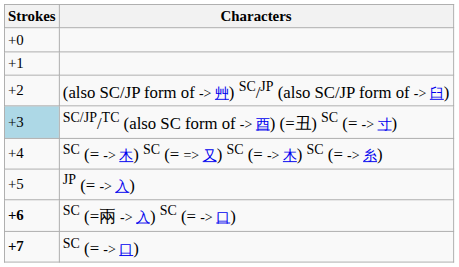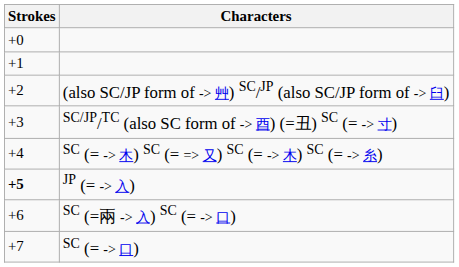(16, 122) lightblue background -> (16, 122) no background
(16, 184) normal -> (16, 184) bold
(16, 215) bold -> (16, 215) normal
(16, 246) bold -> (16, 246) normal
